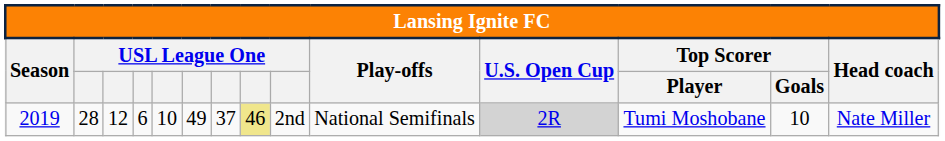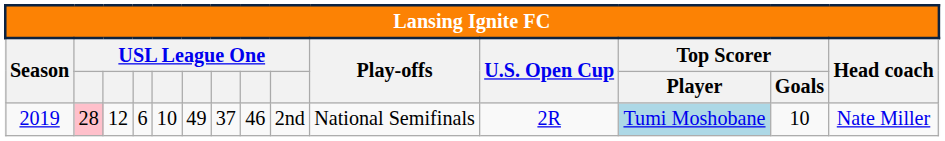(89, 118) no background -> (89, 118) pink background
(255, 118) khaki background -> (255, 118) no background
(549, 118) lightgrey background -> (549, 118) no background
(694, 118) no background -> (694, 118) lightblue background
